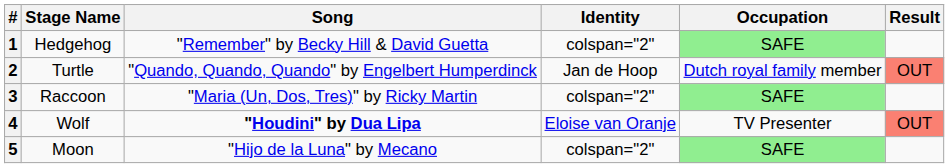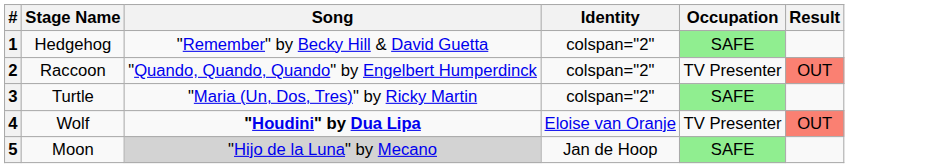(73, 70) Turtle -> (73, 70) Raccoon
(610, 70) Jan de Hoop -> (610, 70) colspan="2"
(783, 70) Dutch royal family member -> (733, 70) TV Presenter
(73, 96) Raccoon -> (73, 96) Turtle
(333, 149) no background -> (333, 149) lightgrey background
(610, 149) colspan="2" -> (610, 149) Jan de Hoop
